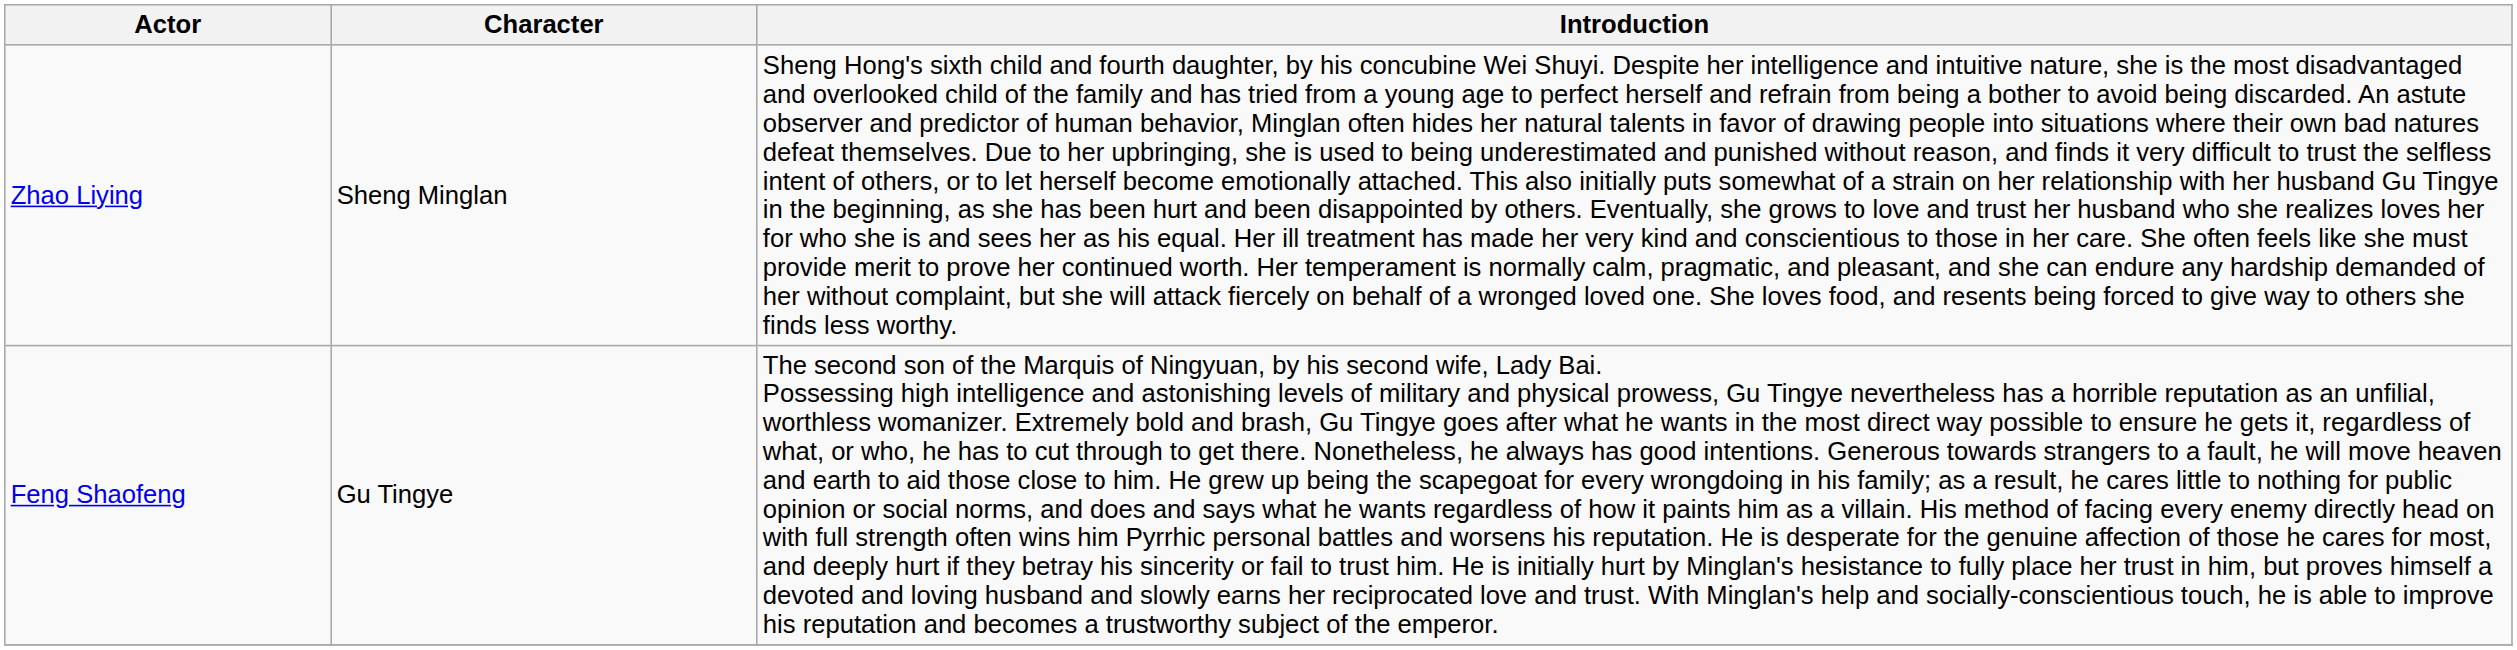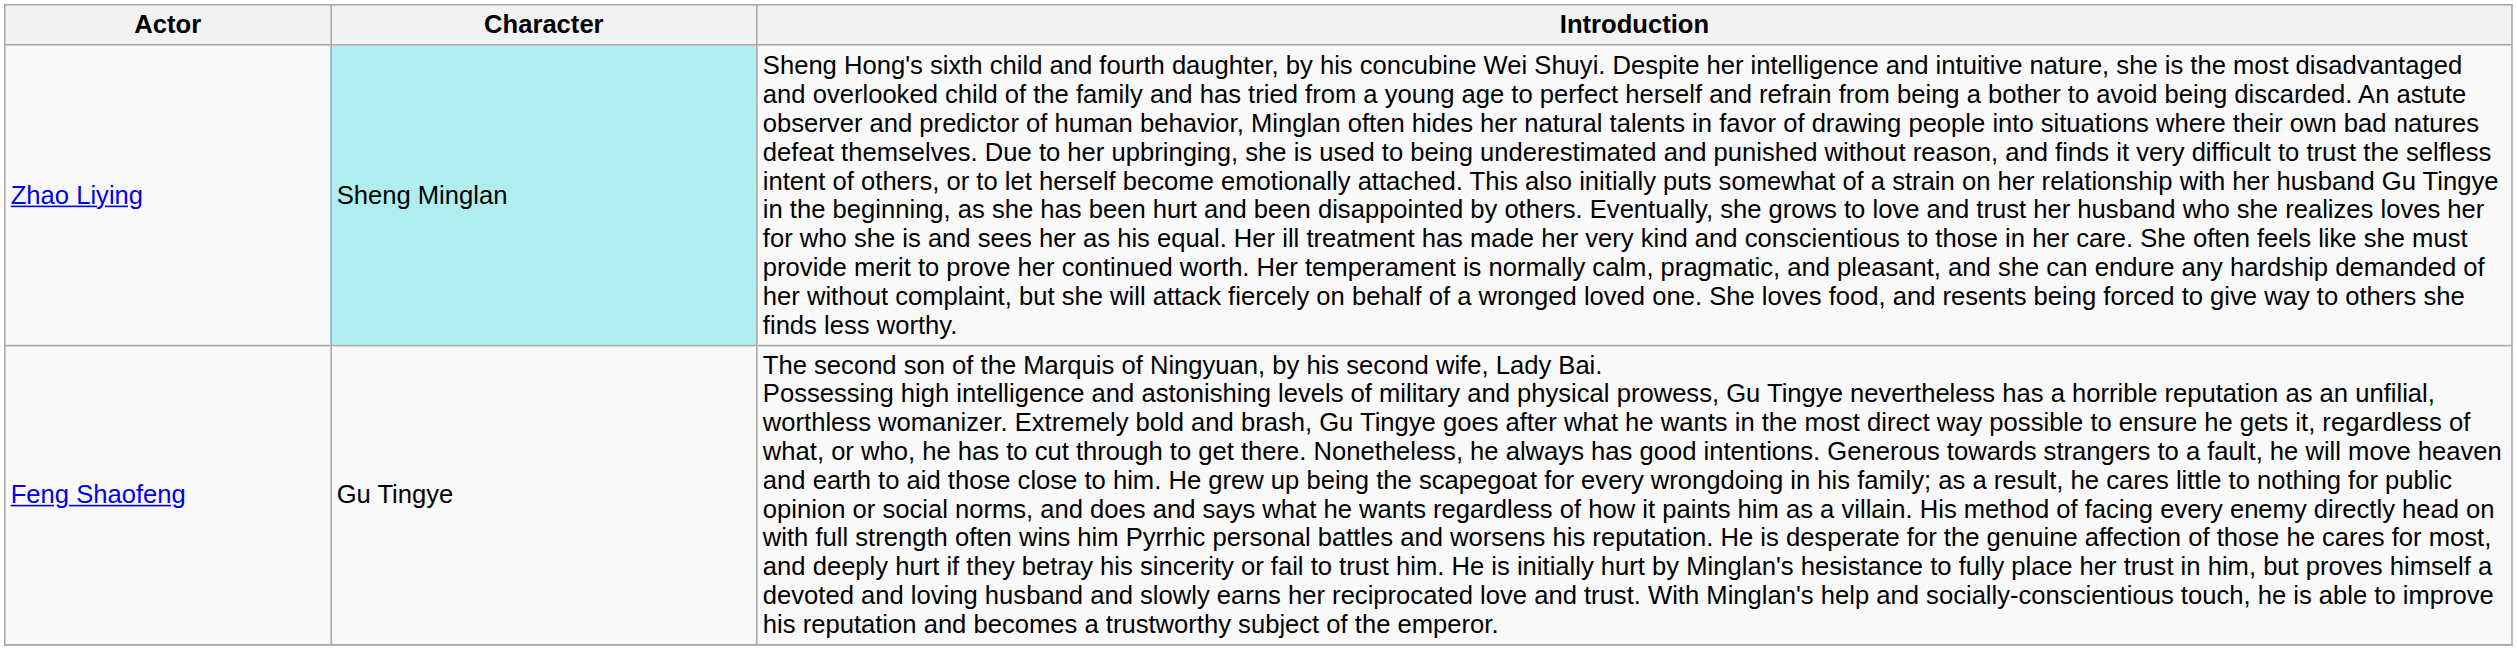(422, 195) no background -> (422, 195) paleturquoise background
